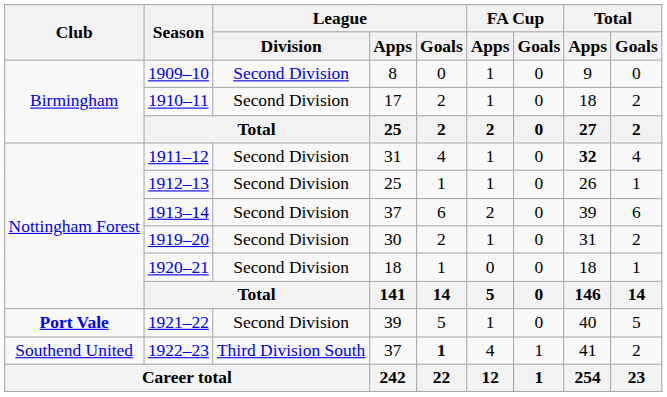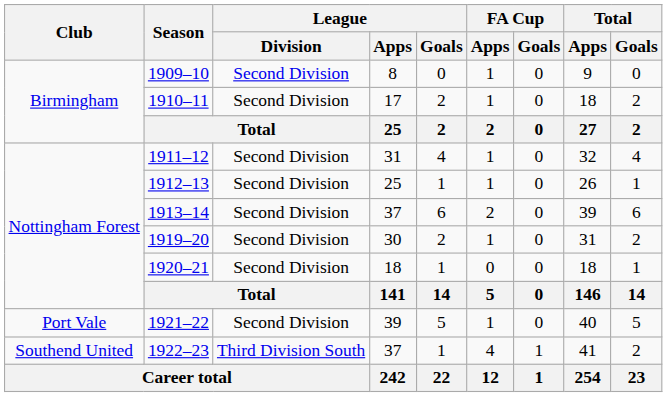(588, 156) bold -> (588, 156) normal
(74, 322) bold -> (74, 322) normal
(441, 350) bold -> (441, 350) normal
